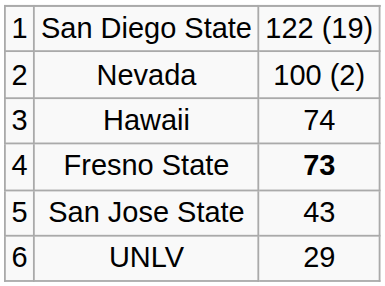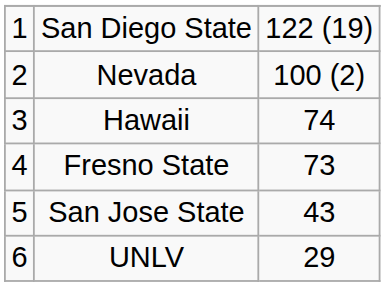(319, 166) bold -> (319, 166) normal
